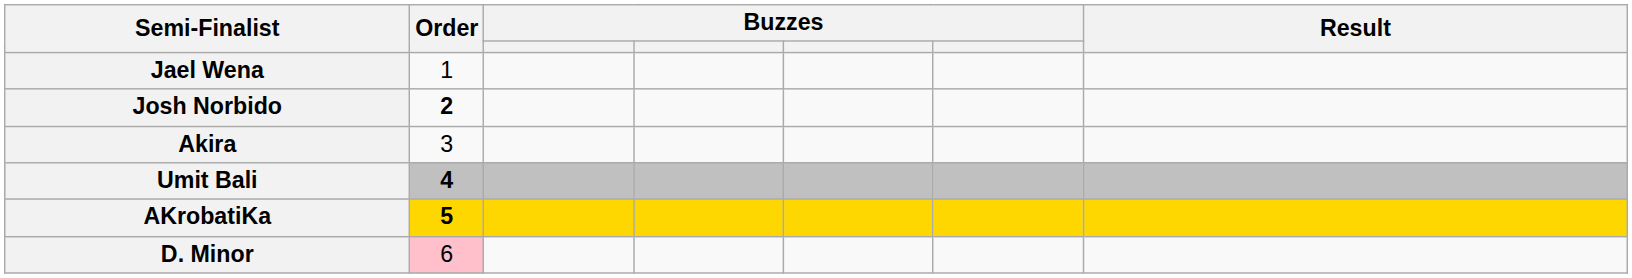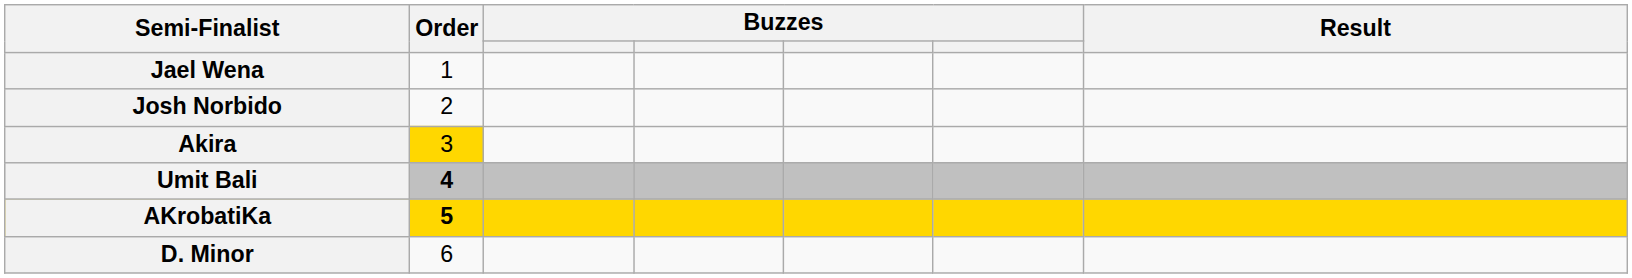(447, 107) bold -> (447, 107) normal
(447, 143) no background -> (447, 143) gold background
(447, 254) pink background -> (447, 254) no background
